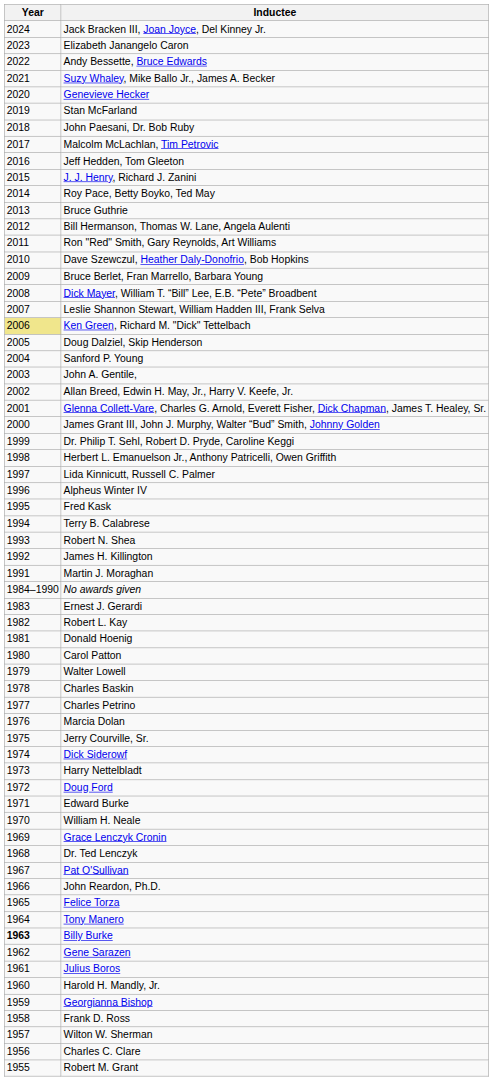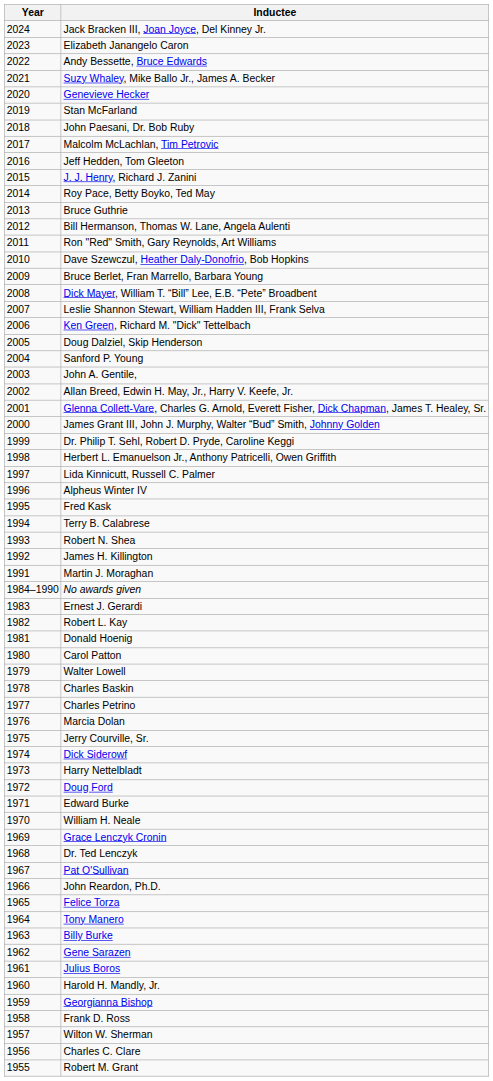(18, 326) khaki background -> (18, 326) no background
(18, 936) bold -> (18, 936) normal
